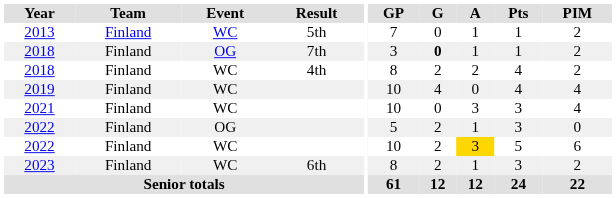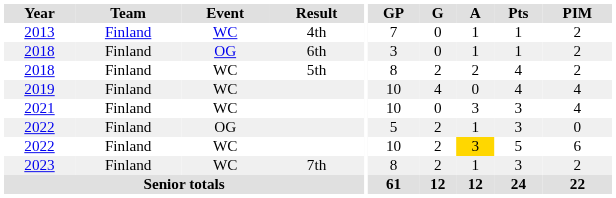(317, 32) 5th -> (317, 32) 4th
(317, 51) 7th -> (317, 51) 6th
(438, 51) bold -> (438, 51) normal
(317, 70) 4th -> (317, 70) 5th
(317, 165) 6th -> (317, 165) 7th
